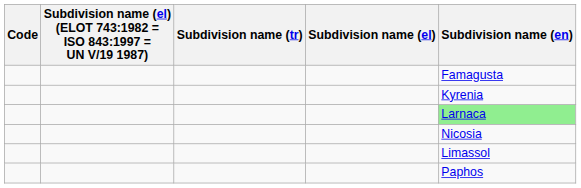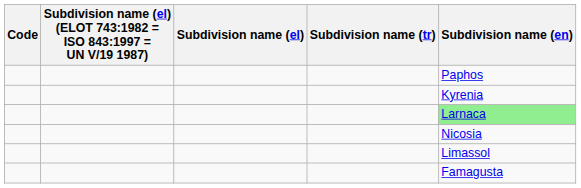columns swapped: (372, 35) <-> (240, 35)
(472, 75) Famagusta -> (462, 75) Paphos
(462, 173) Paphos -> (472, 173) Famagusta
